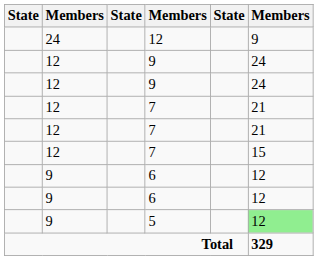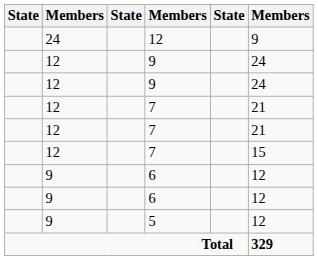(258, 221) lightgreen background -> (258, 221) no background
